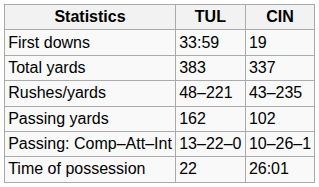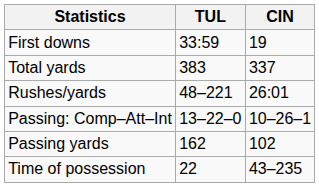(276, 93) 43–235 -> (269, 93) 26:01
rows swapped: (58, 118) <-> (90, 144)
(269, 169) 26:01 -> (276, 169) 43–235
